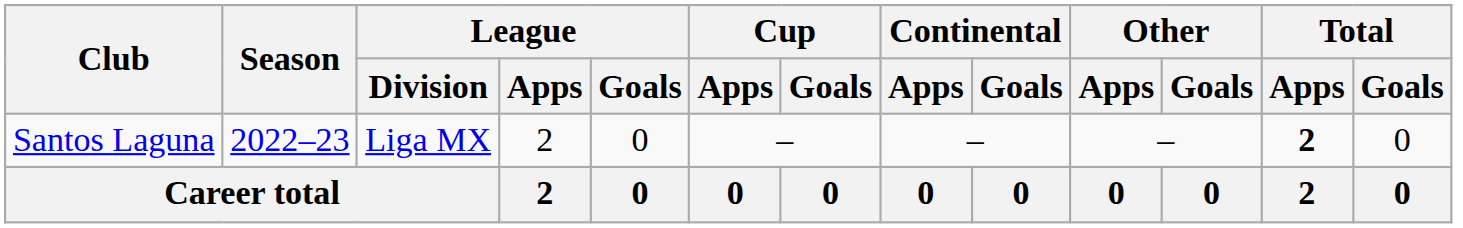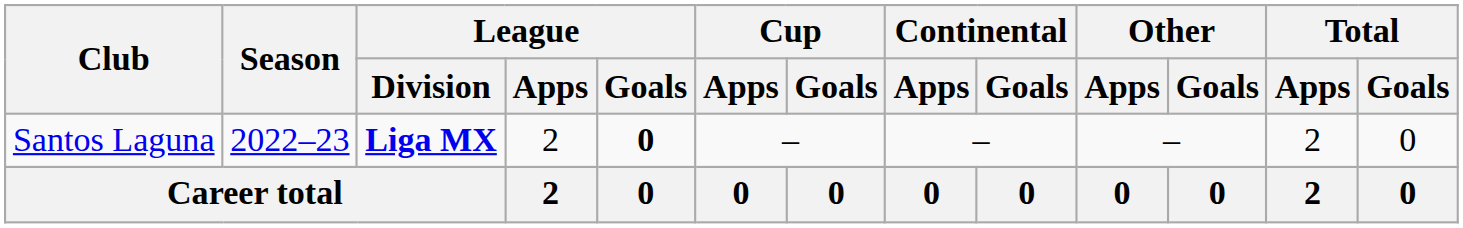(428, 139) normal -> (431, 139) bold
(640, 139) normal -> (646, 139) bold
(1307, 139) bold -> (1313, 139) normal
